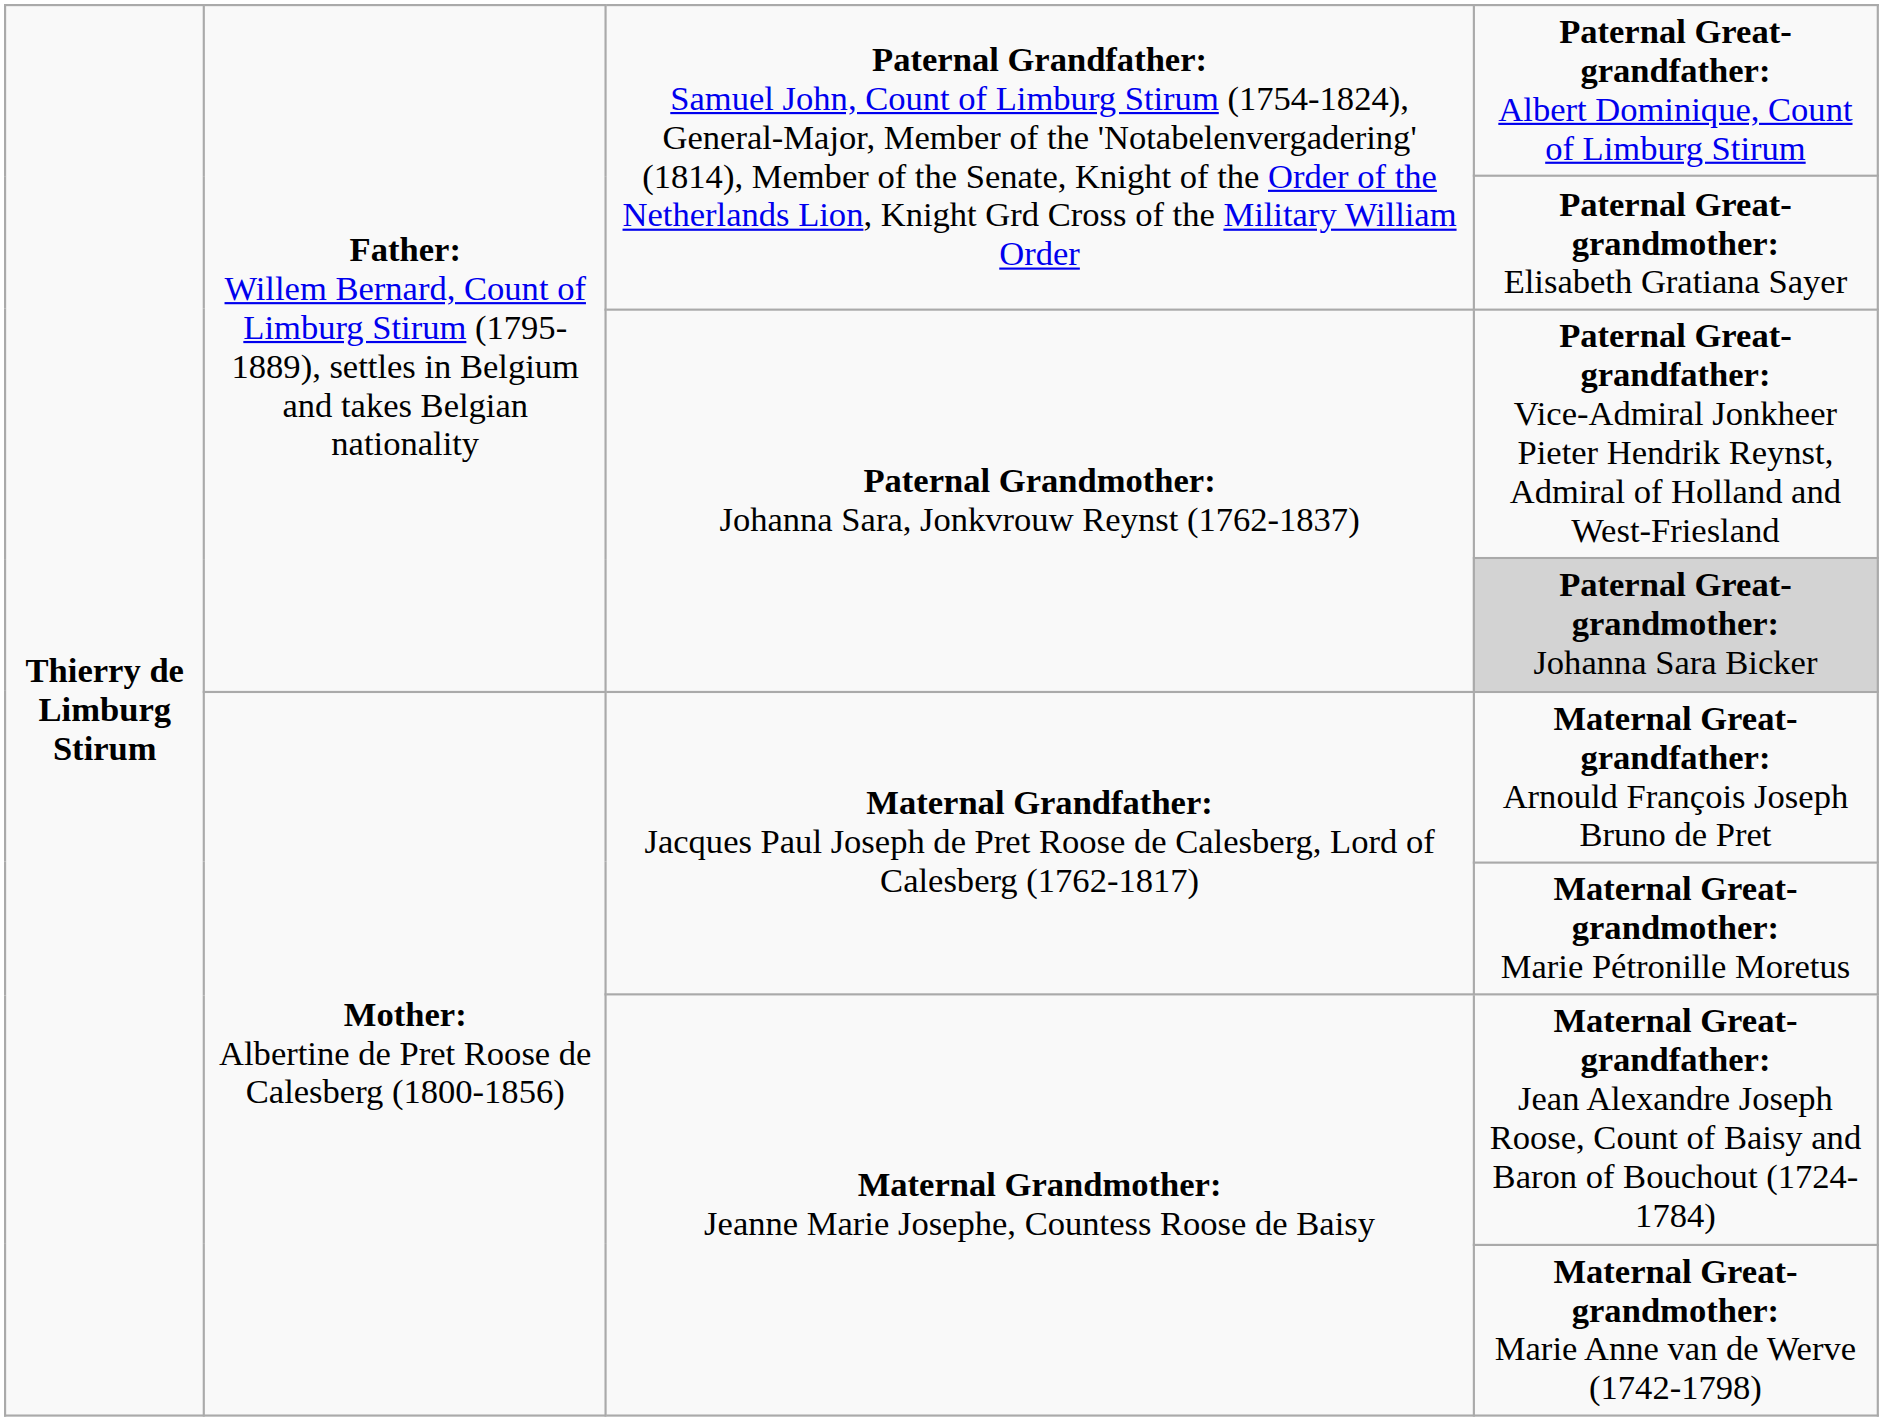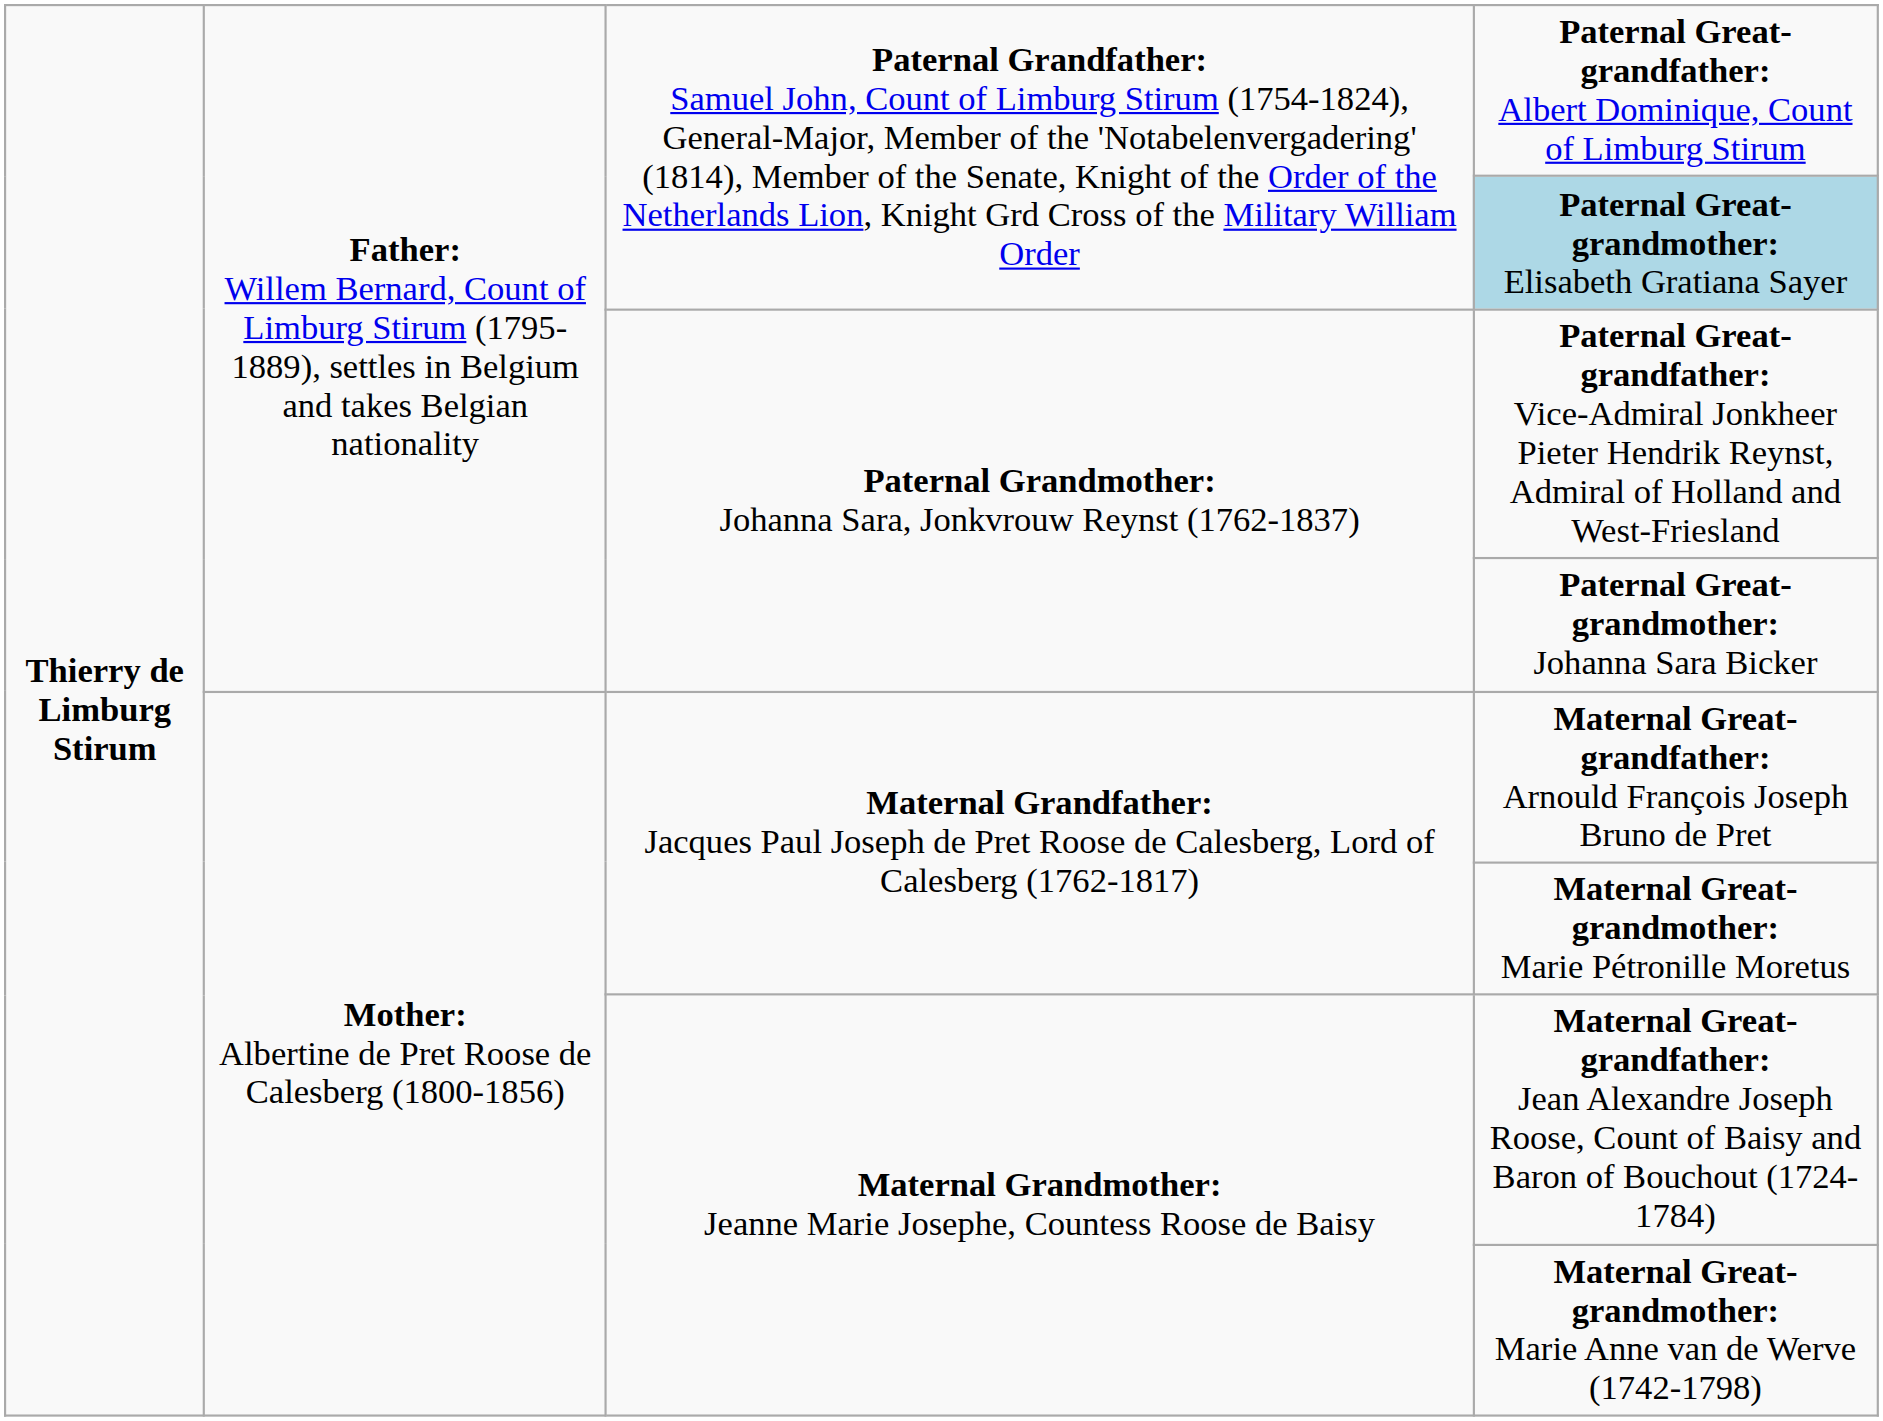(1675, 242) no background -> (1675, 242) lightblue background
(1675, 624) lightgrey background -> (1675, 624) no background
